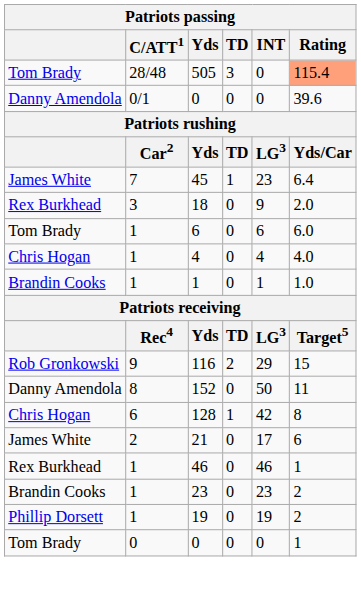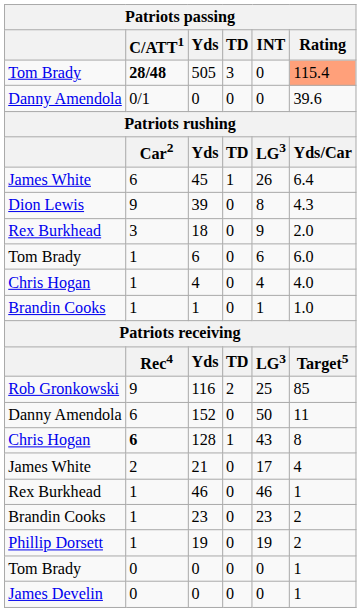(148, 72) normal -> (148, 72) bold
(133, 179) 7 -> (133, 179) 6
(264, 179) 23 -> (264, 179) 26
+ row: (46, 205)
(264, 363) 29 -> (264, 389) 25
(302, 363) 15 -> (302, 389) 85
(133, 389) 8 -> (133, 414) 6
(133, 414) normal -> (133, 440) bold
(264, 414) 42 -> (264, 440) 43
(297, 440) 6 -> (297, 466) 4
+ row: (56, 594)
